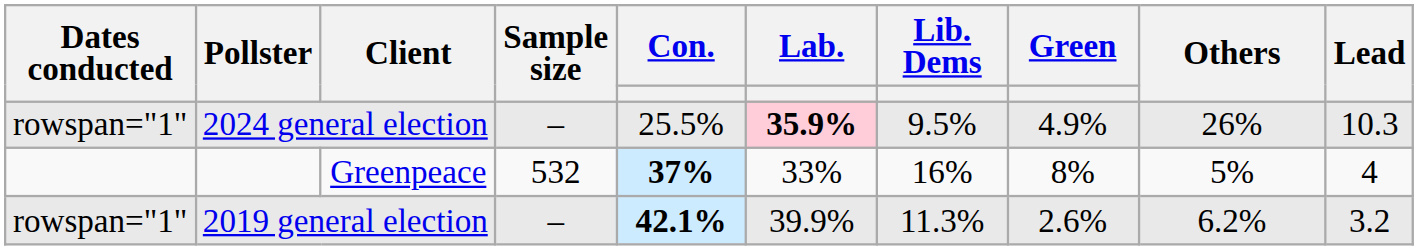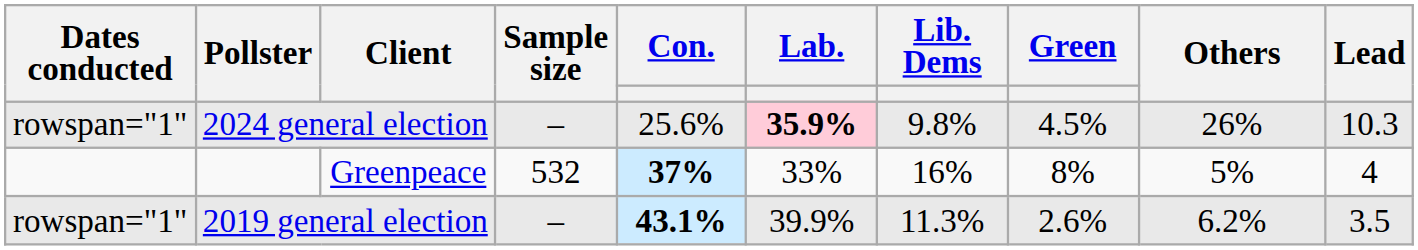(681, 125) 25.5% -> (681, 125) 25.6%
(942, 125) 9.5% -> (942, 125) 9.8%
(1073, 125) 4.9% -> (1073, 125) 4.5%
(681, 220) 42.1% -> (681, 220) 43.1%
(1370, 220) 3.2 -> (1370, 220) 3.5
